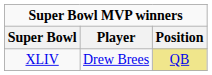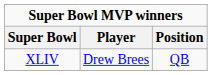(180, 59) khaki background -> (180, 59) no background
